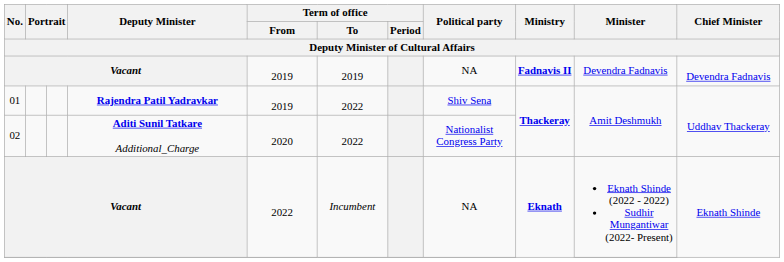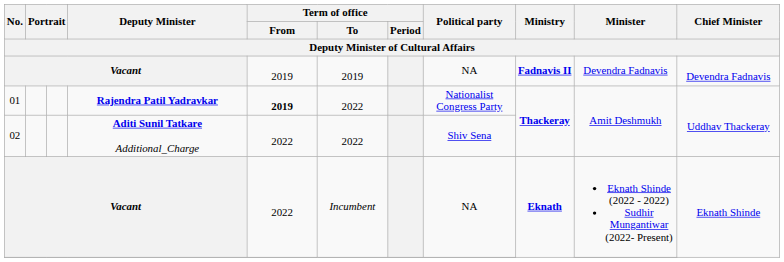(282, 106) normal -> (282, 106) bold
(469, 100) Shiv Sena -> (469, 100) Nationalist Congress Party
(282, 142) 2020 -> (282, 142) 2022
(469, 136) Nationalist Congress Party -> (469, 136) Shiv Sena
